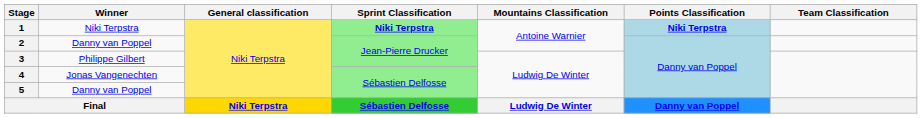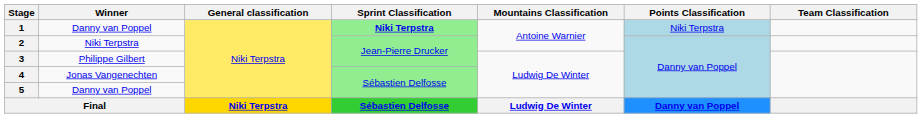(112, 28) Niki Terpstra -> (112, 28) Danny van Poppel
(697, 28) bold -> (697, 28) normal
(112, 44) Danny van Poppel -> (112, 44) Niki Terpstra
